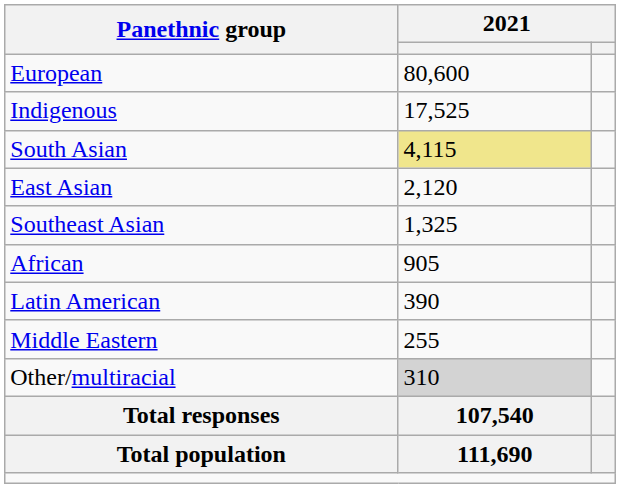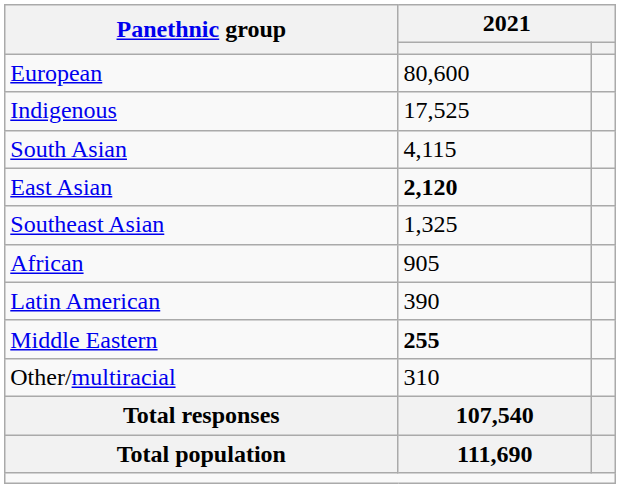(430, 148) khaki background -> (430, 148) no background
(430, 186) normal -> (430, 186) bold
(421, 339) normal -> (421, 339) bold
(421, 377) lightgrey background -> (421, 377) no background
